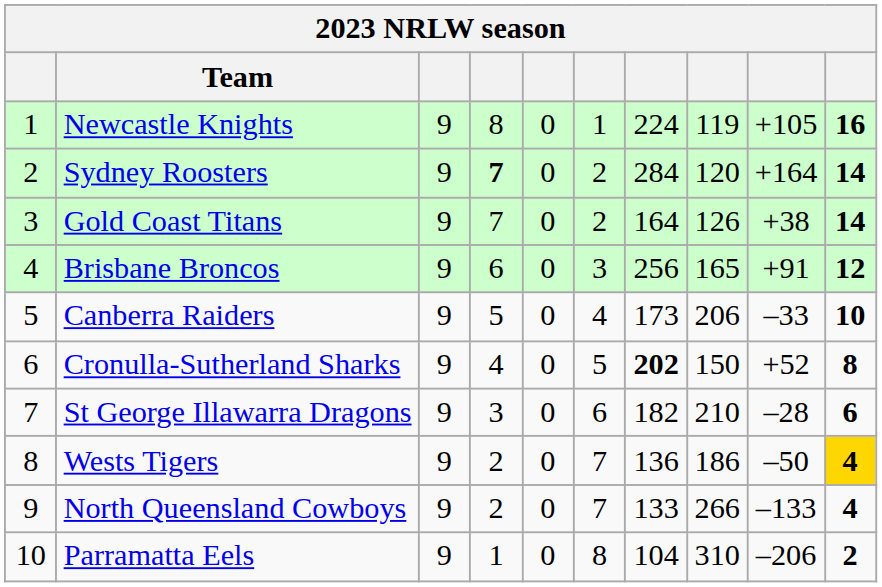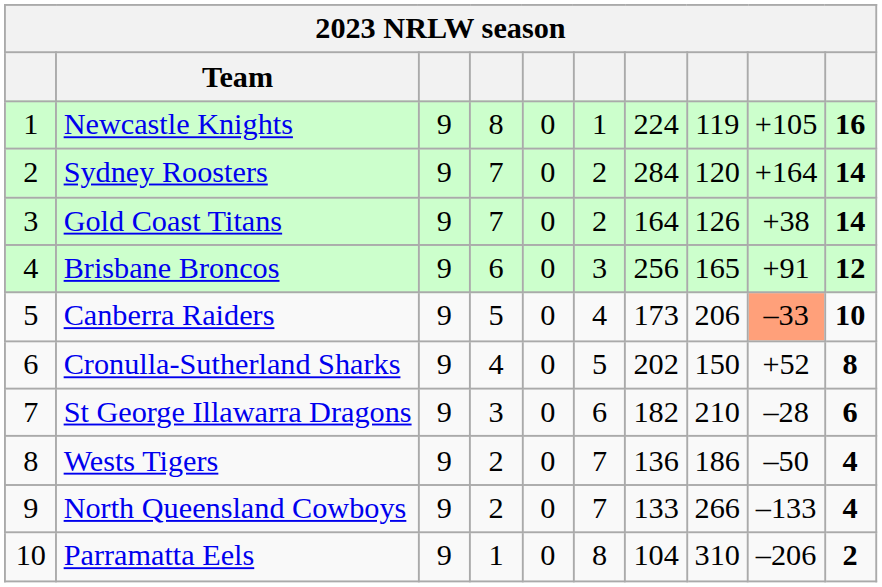(496, 172) bold -> (496, 172) normal
(786, 316) no background -> (786, 316) lightsalmon background
(656, 364) bold -> (656, 364) normal
(850, 460) gold background -> (850, 460) no background
